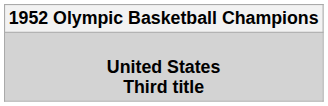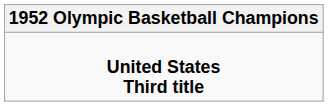(164, 76) lightgrey background -> (164, 76) no background
